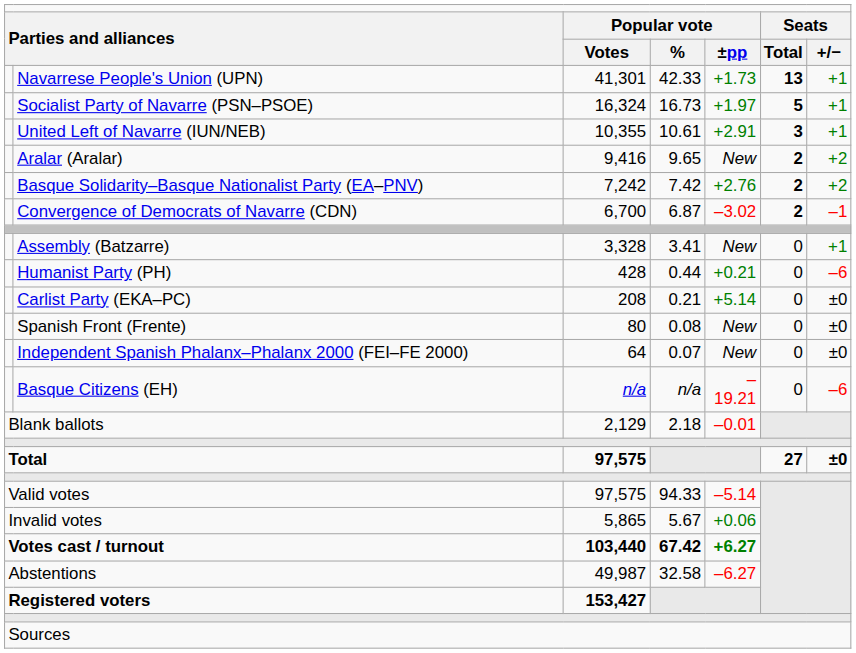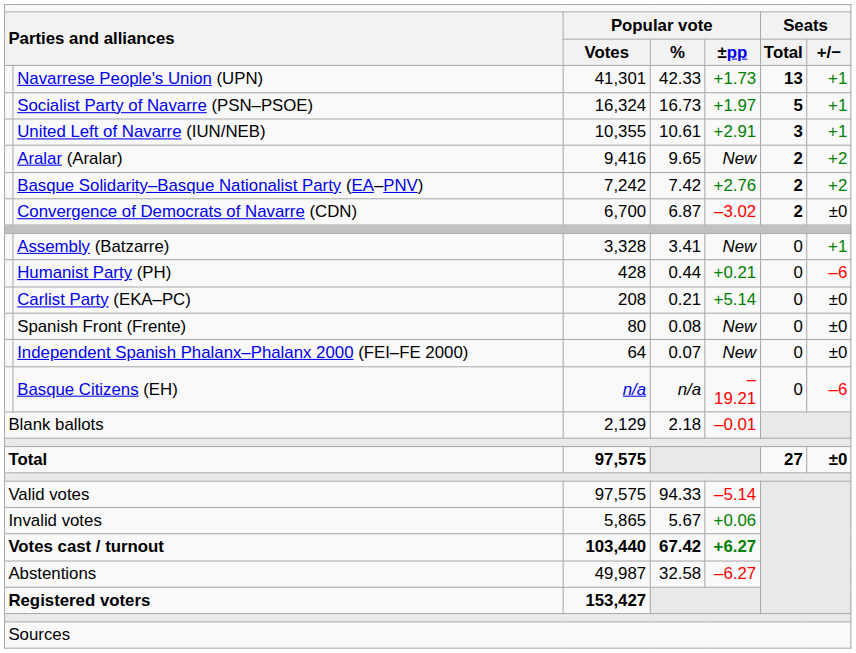(838, 212) –1 -> (838, 212) ±0
